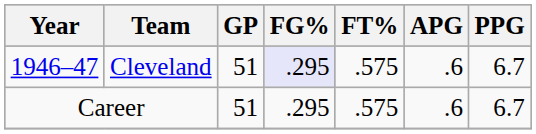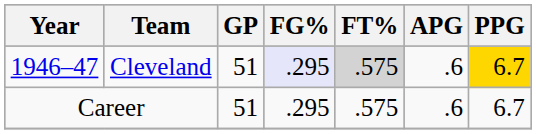(376, 66) no background -> (376, 66) lightgrey background
(509, 66) no background -> (509, 66) gold background
